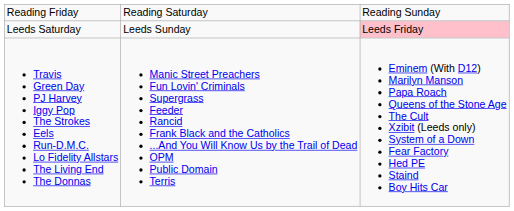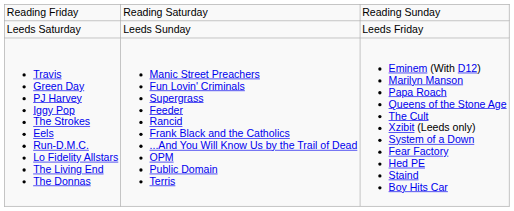(393, 29) pink background -> (393, 29) no background
